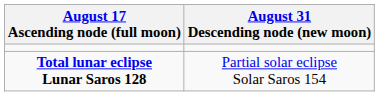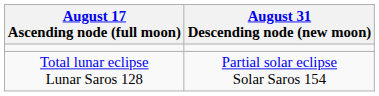(94, 71) bold -> (94, 71) normal
